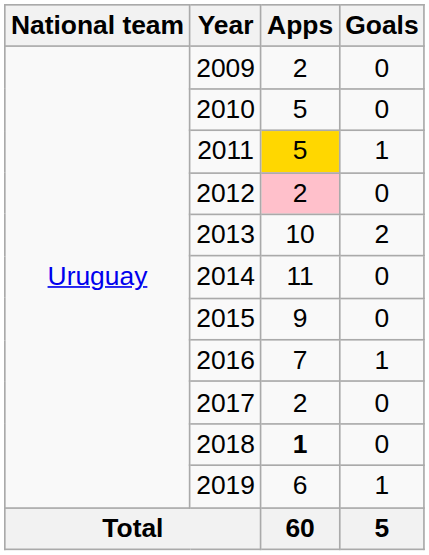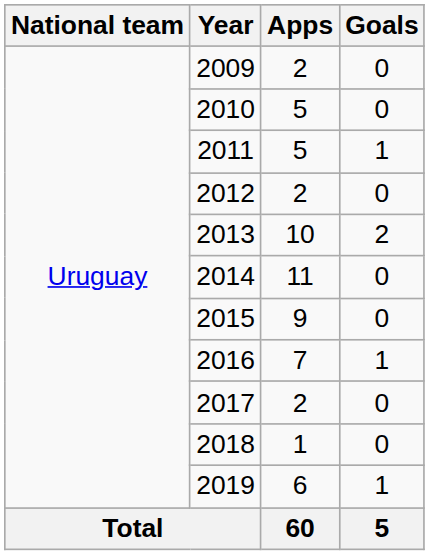(300, 151) gold background -> (300, 151) no background
(300, 192) pink background -> (300, 192) no background
(300, 444) bold -> (300, 444) normal
